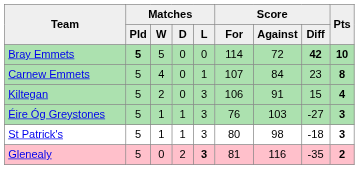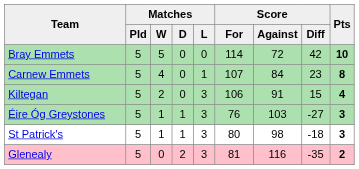(138, 54) bold -> (138, 54) normal
(316, 54) bold -> (316, 54) normal
(204, 154) bold -> (204, 154) normal
